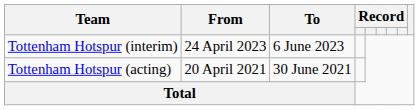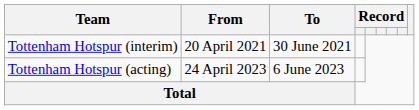(225, 46) 24 April 2023 -> (225, 46) 20 April 2021
(309, 46) 6 June 2023 -> (312, 46) 30 June 2021
(225, 69) 20 April 2021 -> (225, 69) 24 April 2023
(312, 69) 30 June 2021 -> (309, 69) 6 June 2023
